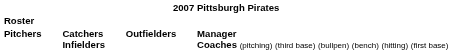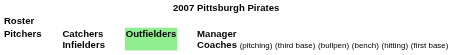(151, 34) no background -> (151, 34) lightgreen background
